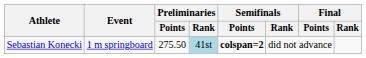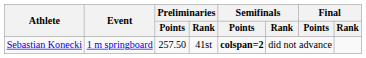(172, 45) 275.50 -> (172, 45) 257.50
(204, 45) lightblue background -> (204, 45) no background
